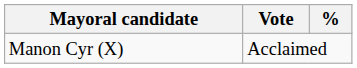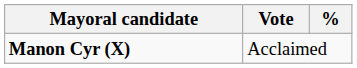(66, 48) normal -> (69, 48) bold
